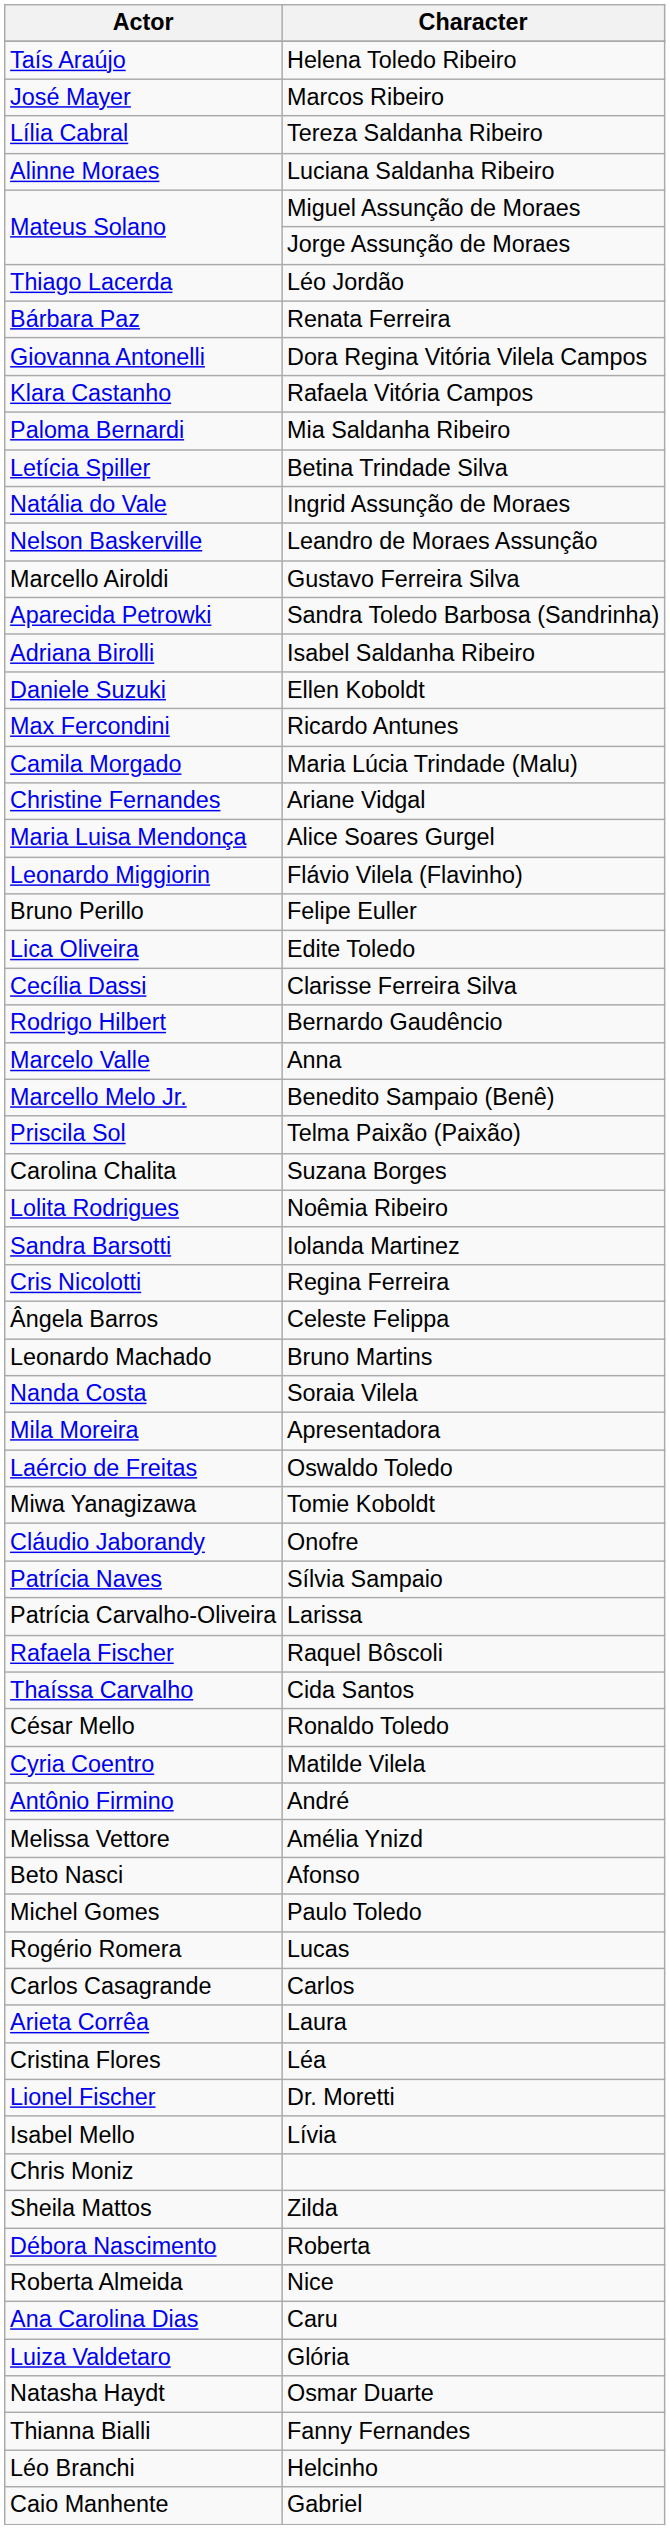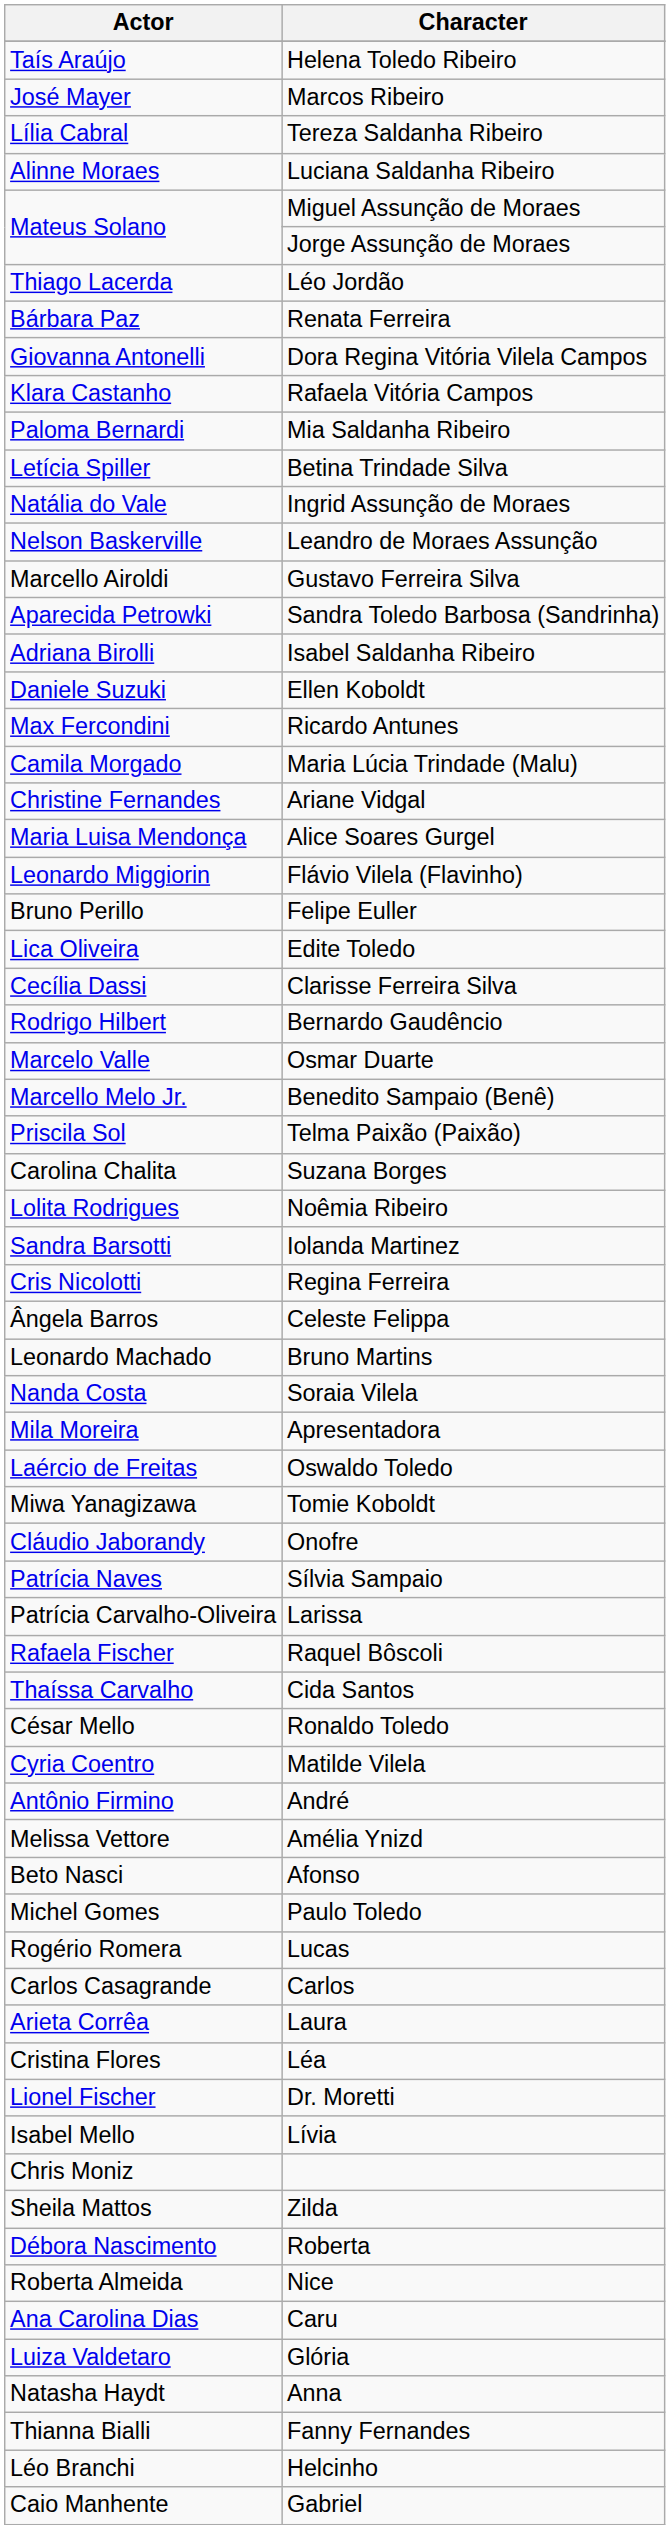(314, 1060) Anna -> (360, 1060) Osmar Duarte
(360, 2394) Osmar Duarte -> (314, 2394) Anna
